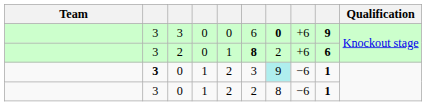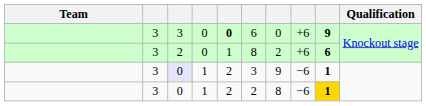(229, 33) normal -> (229, 33) bold
(278, 33) bold -> (278, 33) normal
(254, 52) bold -> (254, 52) normal
(155, 71) bold -> (155, 71) normal
(180, 71) no background -> (180, 71) lavender background
(278, 71) paleturquoise background -> (278, 71) no background
(328, 91) no background -> (328, 91) gold background
